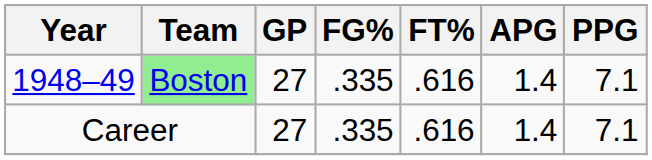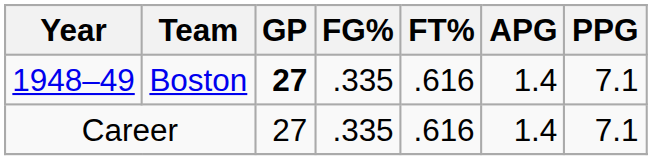(198, 80) lightgreen background -> (198, 80) no background
(290, 80) normal -> (290, 80) bold
